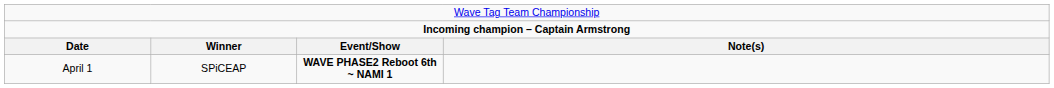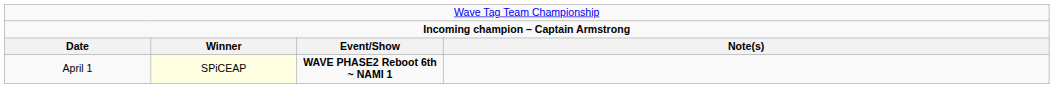(224, 69) no background -> (224, 69) lightyellow background
